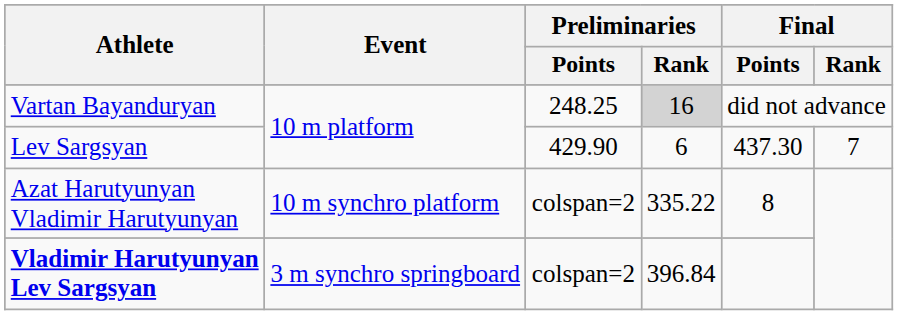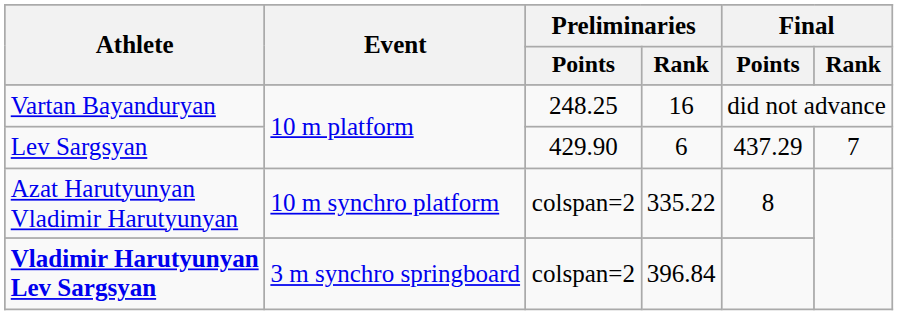(681, 105) lightgrey background -> (681, 105) no background
(768, 147) 437.30 -> (768, 147) 437.29
